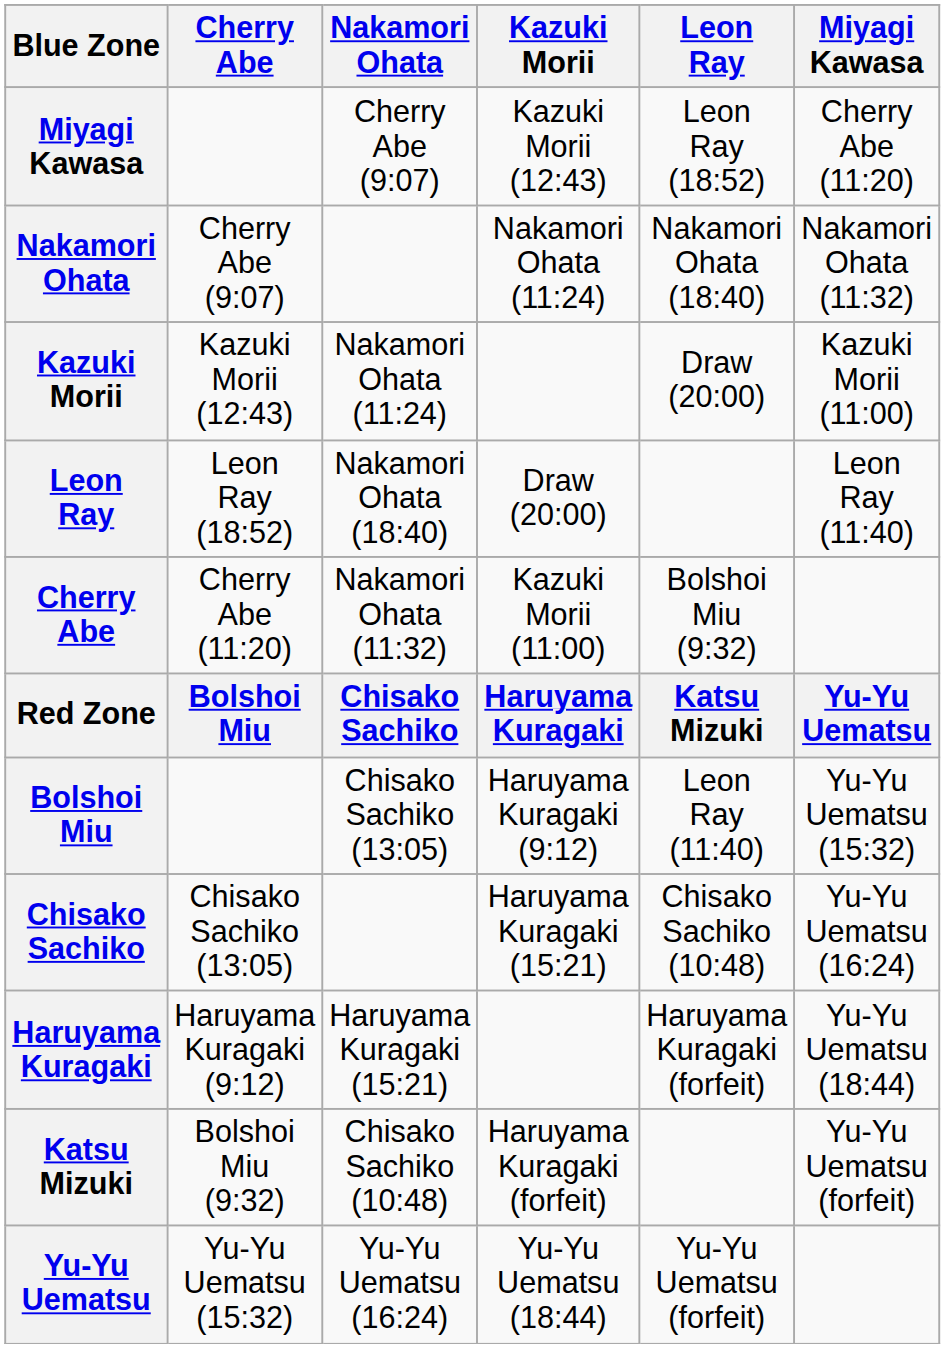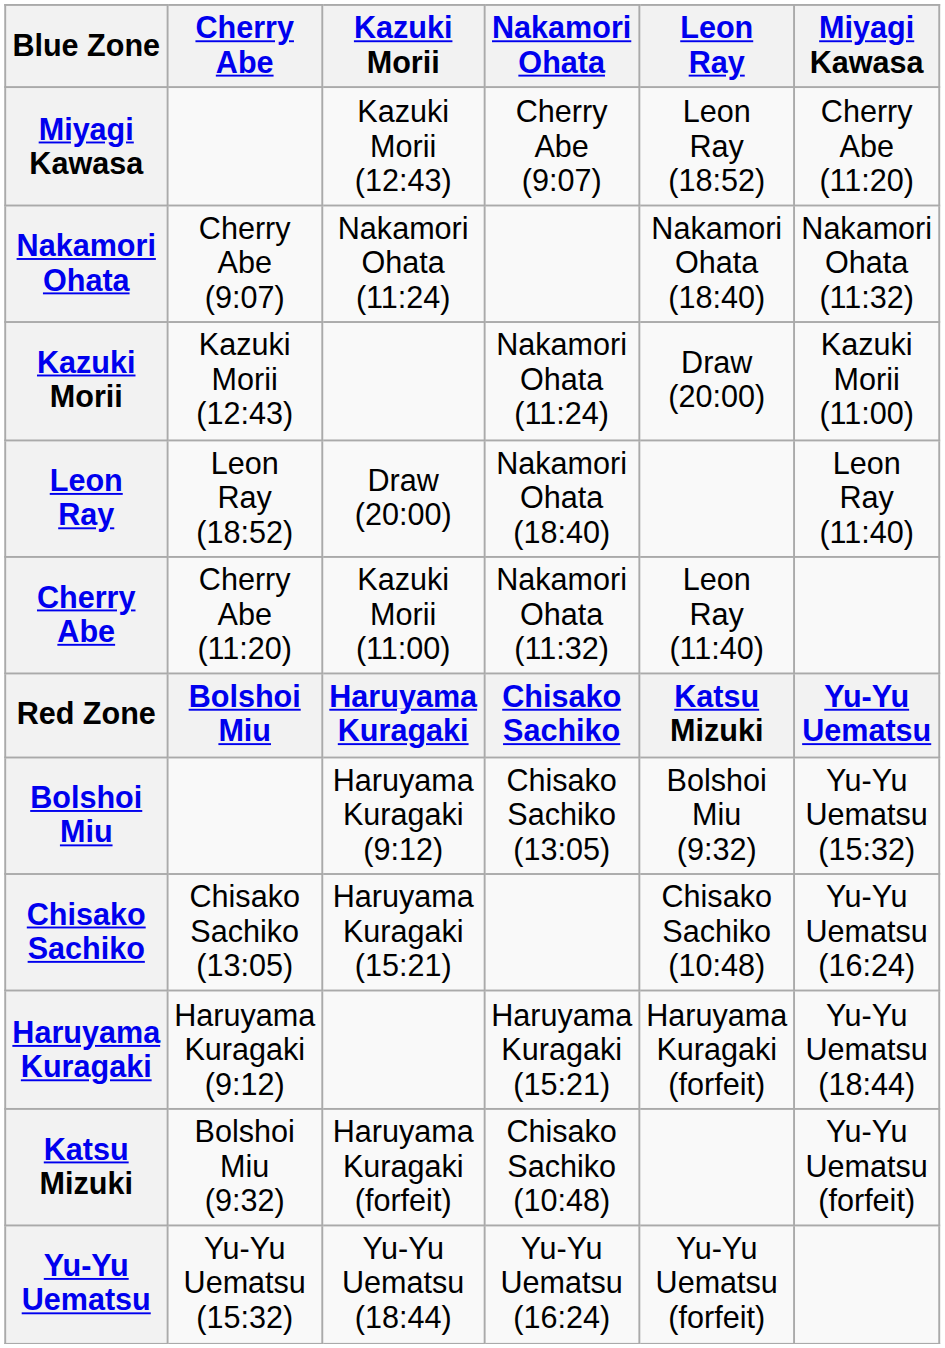columns swapped: (400, 45) <-> (558, 45)
(717, 614) Bolshoi Miu (9:32) -> (717, 614) Leon Ray (11:40)
(717, 814) Leon Ray (11:40) -> (717, 814) Bolshoi Miu (9:32)
